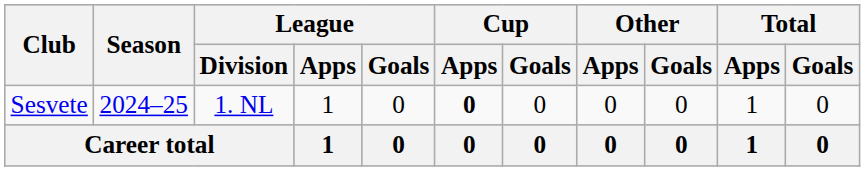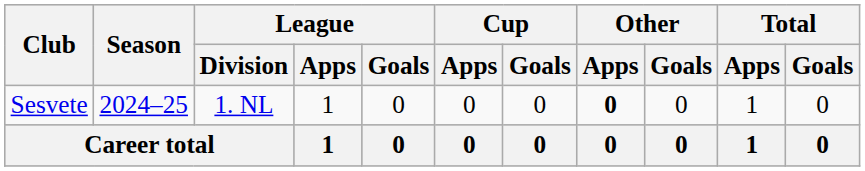(469, 104) bold -> (469, 104) normal
(611, 104) normal -> (611, 104) bold
